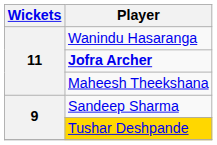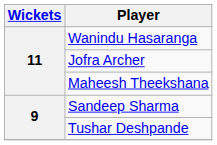(110, 60) bold -> (106, 60) normal
(128, 128) gold background -> (128, 128) no background
